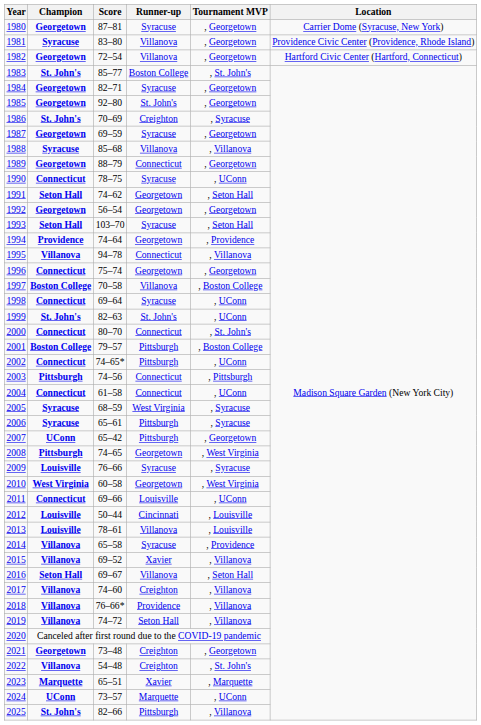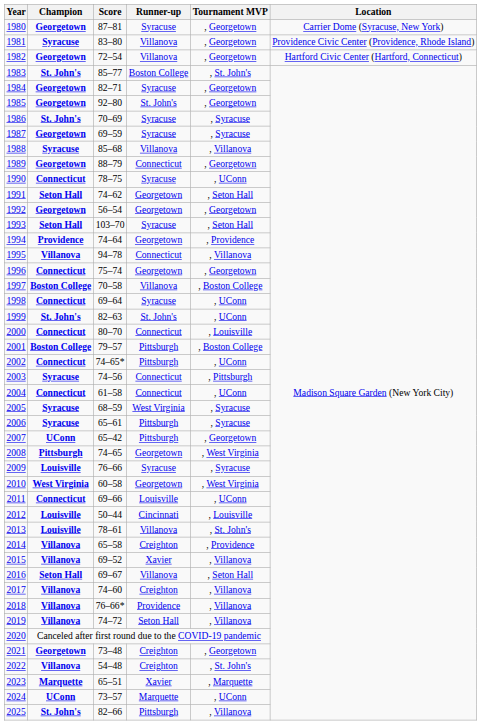(159, 118) Creighton -> (159, 118) Syracuse
(230, 133) , Georgetown -> (230, 133) , Syracuse
(230, 331) , St. John's -> (230, 331) , Louisville
(61, 377) Pittsburgh -> (61, 377) Syracuse
(230, 529) , Louisville -> (230, 529) , St. John's
(159, 544) Syracuse -> (159, 544) Creighton
